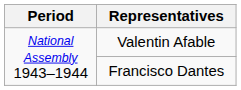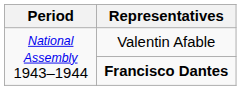(166, 70) normal -> (166, 70) bold
